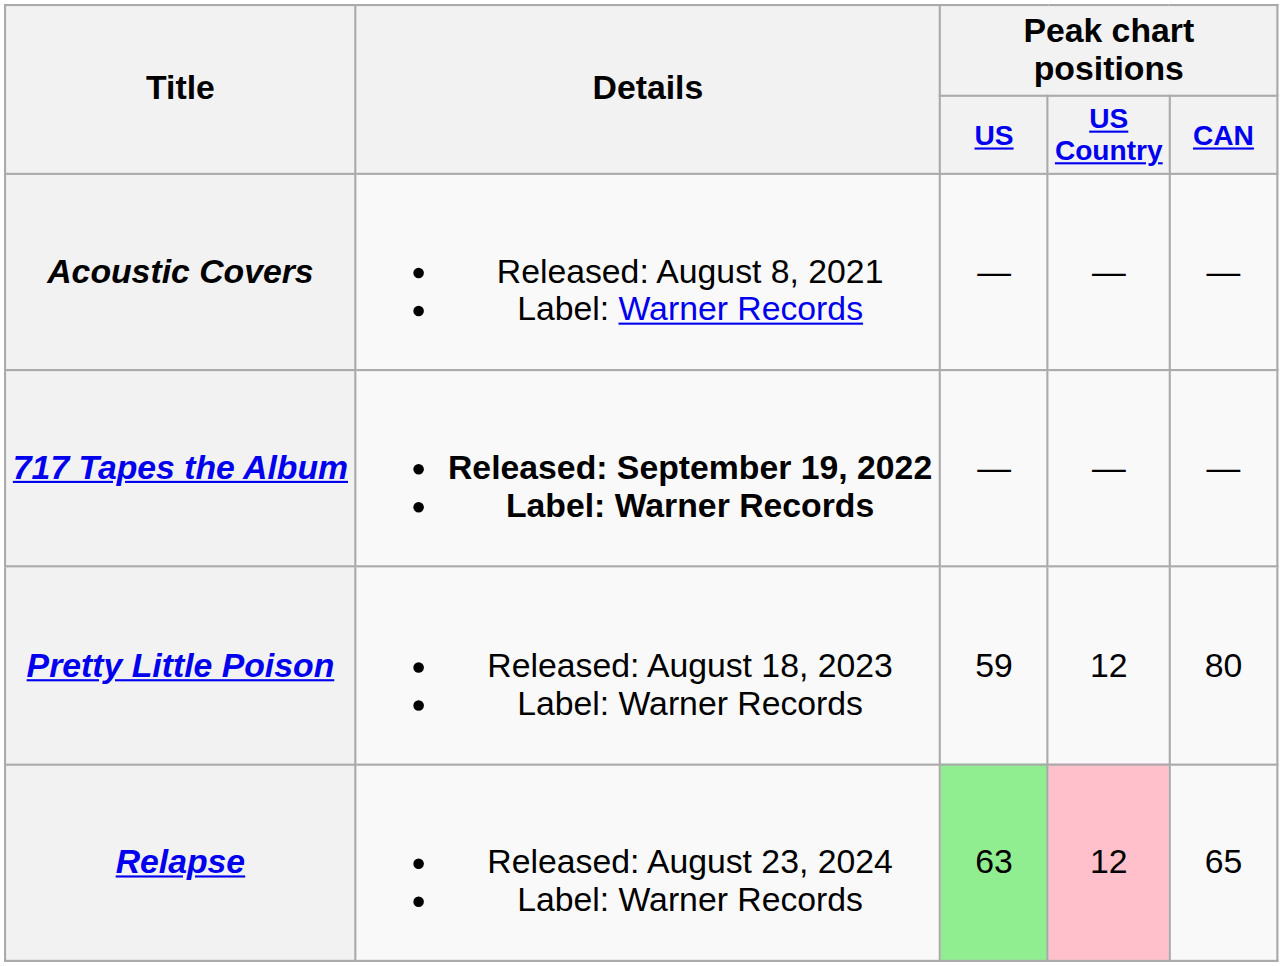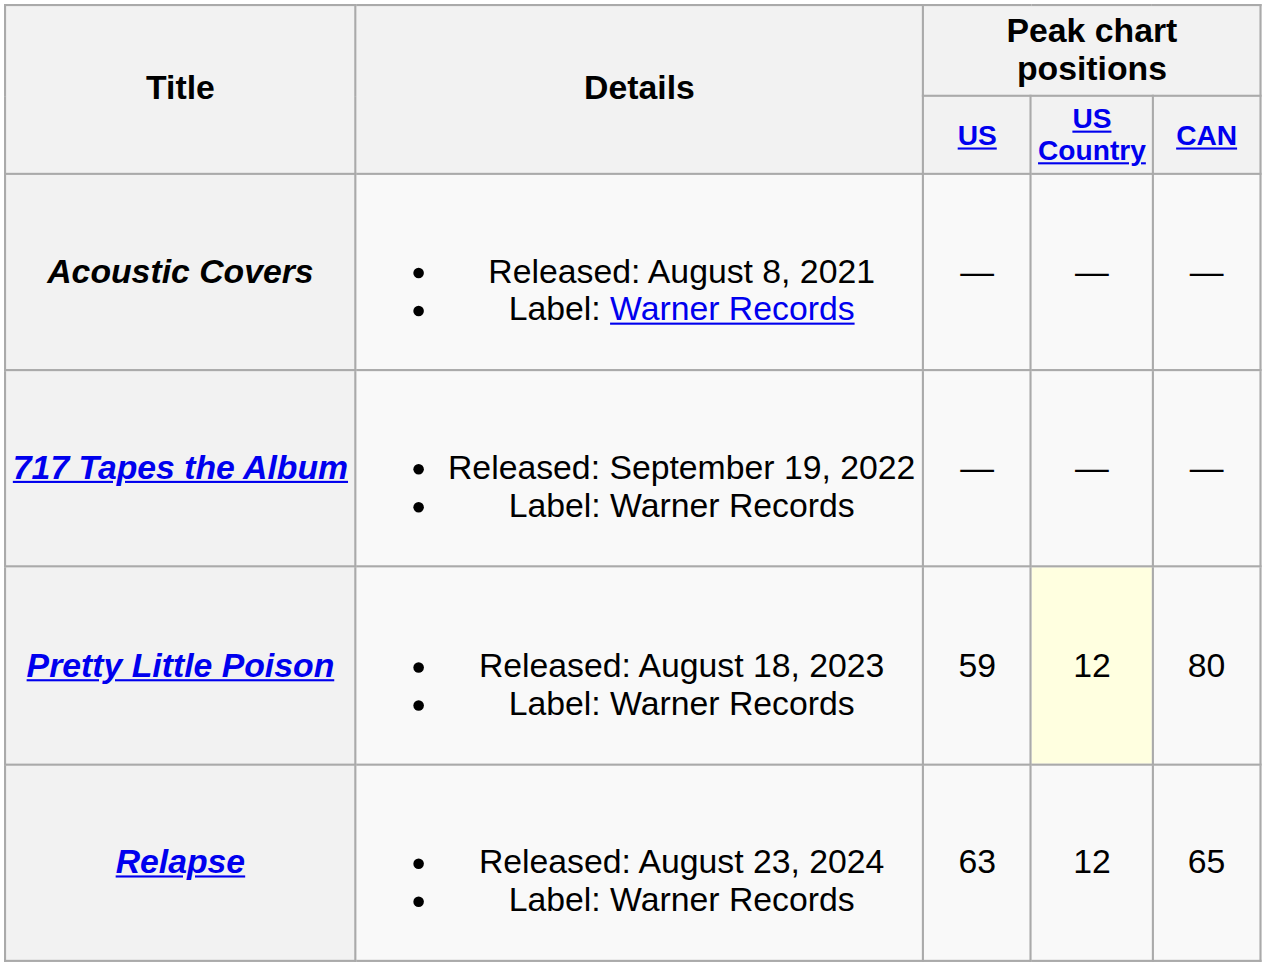(648, 488) bold -> (639, 488) normal
(1109, 665) no background -> (1092, 665) lightyellow background
(994, 862) lightgreen background -> (977, 862) no background
(1109, 862) pink background -> (1092, 862) no background
